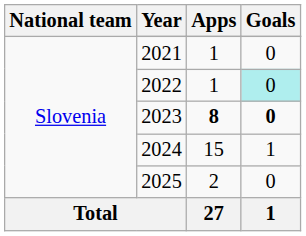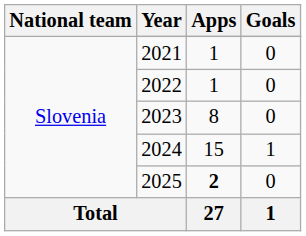(271, 85) paleturquoise background -> (271, 85) no background
(214, 117) bold -> (214, 117) normal
(271, 117) bold -> (271, 117) normal
(214, 181) normal -> (214, 181) bold
